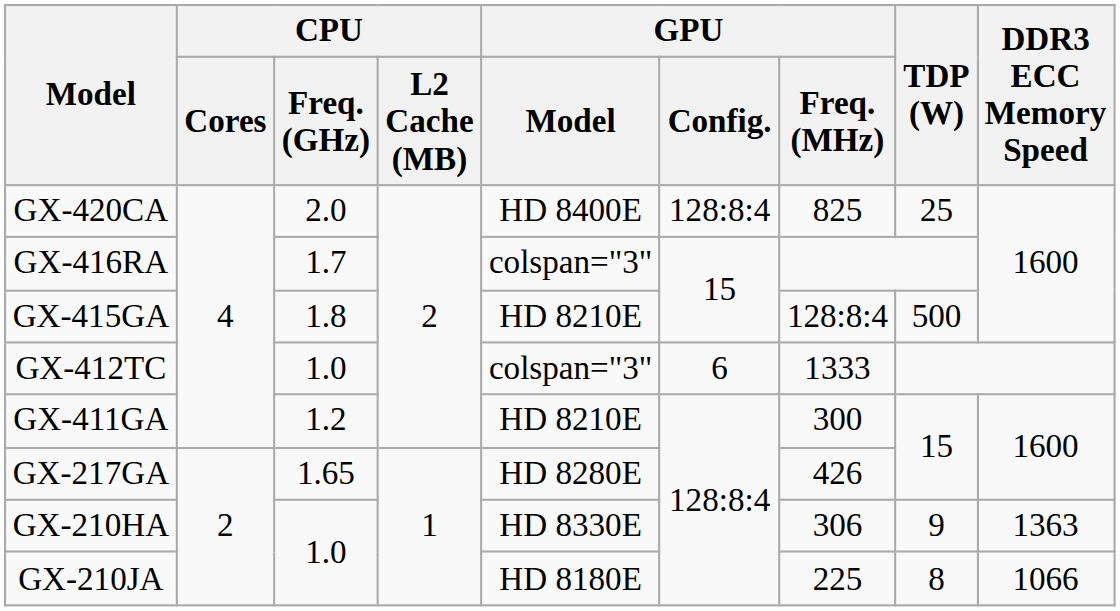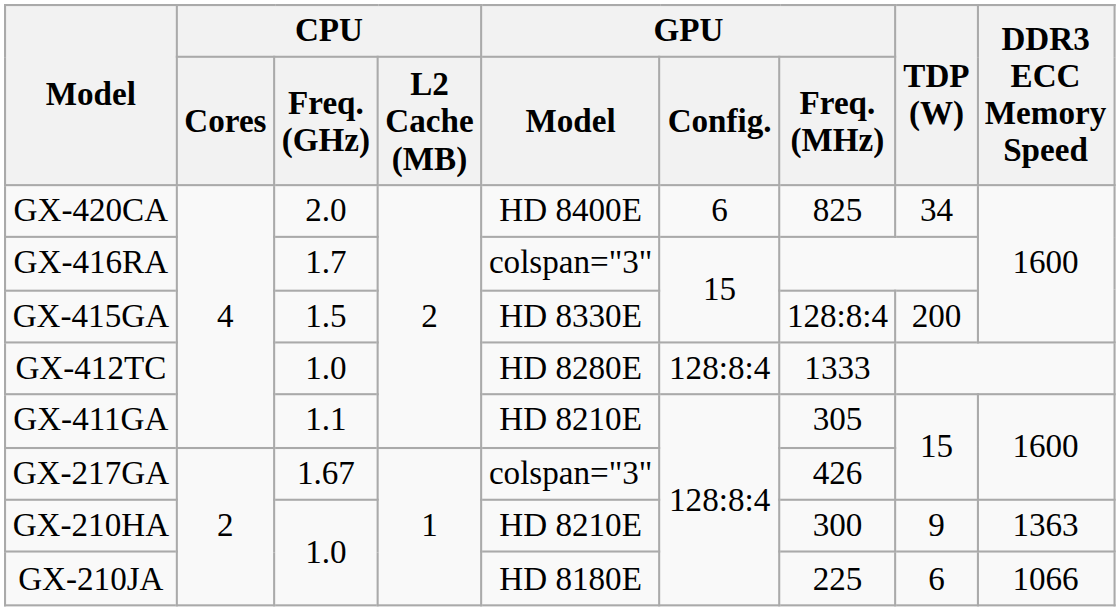(720, 210) 128:8:4 -> (720, 210) 6
(936, 210) 25 -> (936, 210) 34
(326, 315) 1.8 -> (326, 315) 1.5
(571, 315) HD 8210E -> (571, 315) HD 8330E
(936, 315) 500 -> (936, 315) 200
(571, 367) colspan="3" -> (571, 367) HD 8280E
(720, 367) 6 -> (720, 367) 128:8:4
(326, 420) 1.2 -> (326, 420) 1.1
(837, 420) 300 -> (837, 420) 305
(326, 472) 1.65 -> (326, 472) 1.67
(571, 472) HD 8280E -> (571, 472) colspan="3"
(571, 525) HD 8330E -> (571, 525) HD 8210E
(837, 525) 306 -> (837, 525) 300
(936, 578) 8 -> (936, 578) 6
